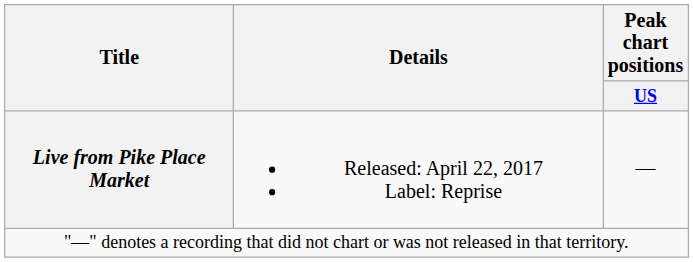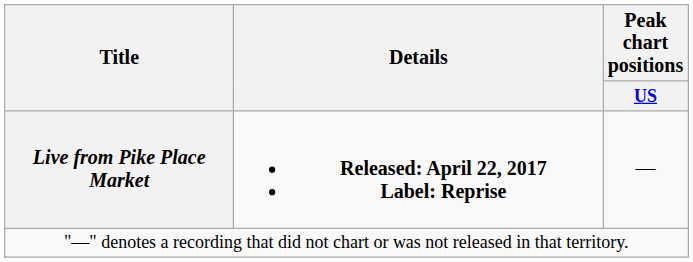(418, 181) normal -> (418, 181) bold
